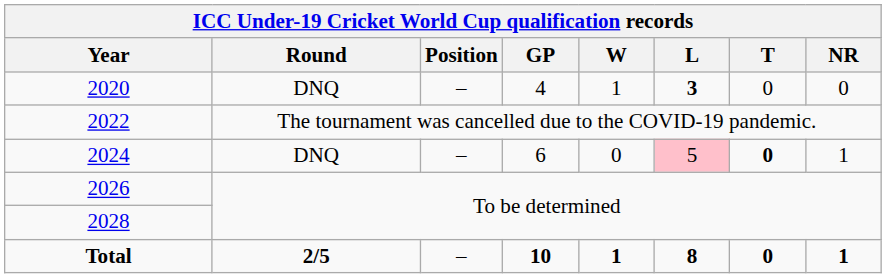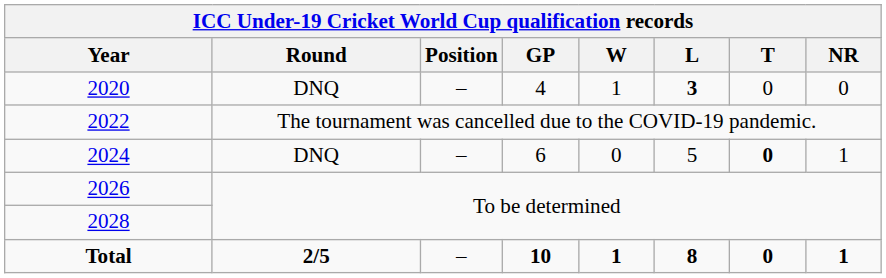(692, 155) pink background -> (692, 155) no background
